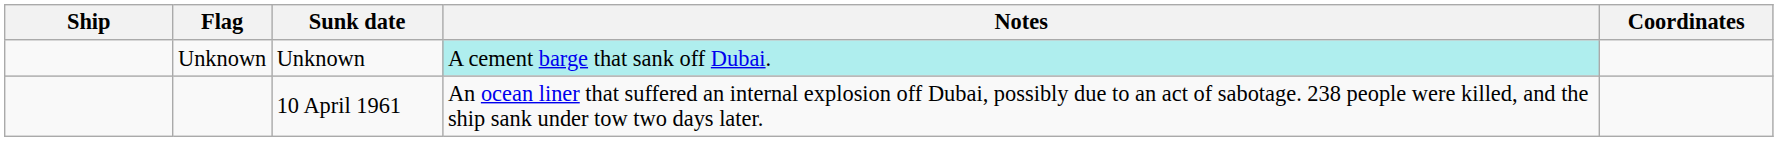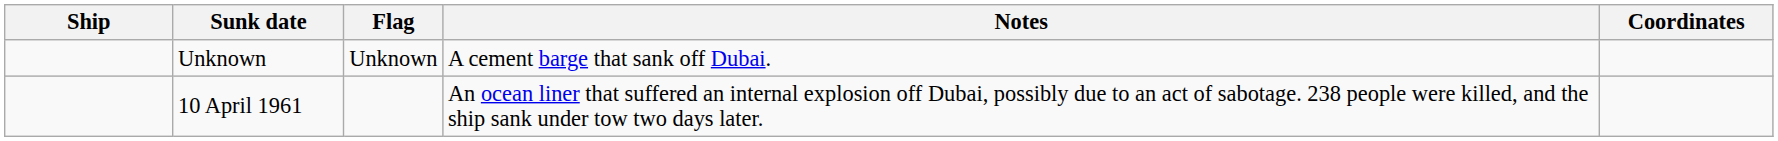columns swapped: (222, 22) <-> (357, 22)
(610, 57) paleturquoise background -> (610, 57) no background
